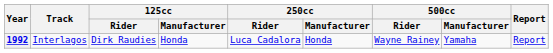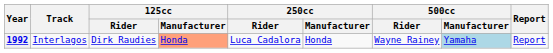(174, 41) no background -> (174, 41) lightsalmon background
(460, 41) no background -> (460, 41) lightblue background
